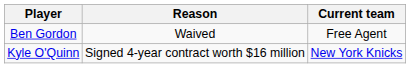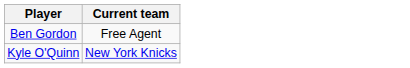- column: (195, 14)
